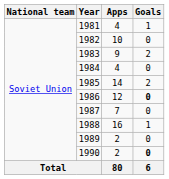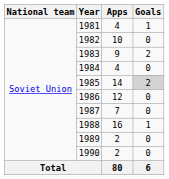(148, 82) no background -> (148, 82) lightgrey background
(148, 97) bold -> (148, 97) normal
(148, 153) bold -> (148, 153) normal
